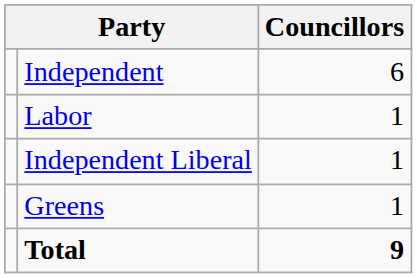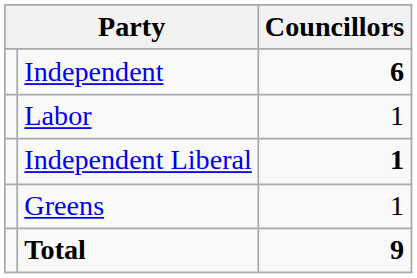(397, 71) normal -> (397, 71) bold
(397, 160) normal -> (397, 160) bold
